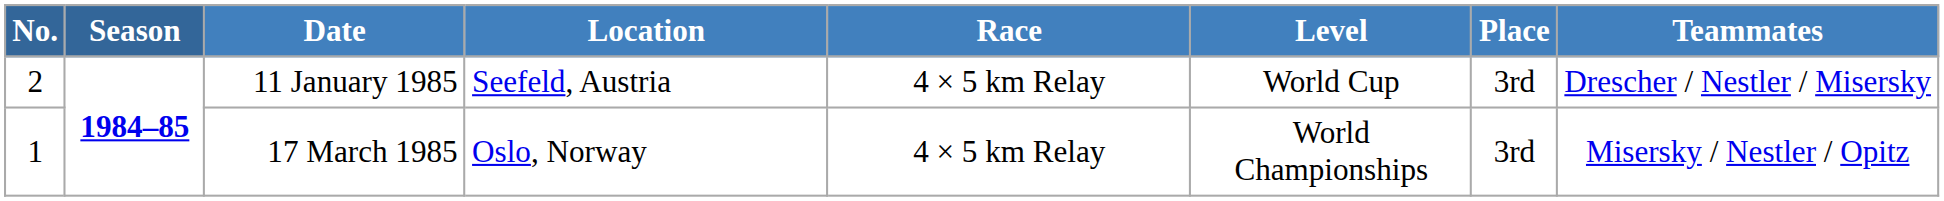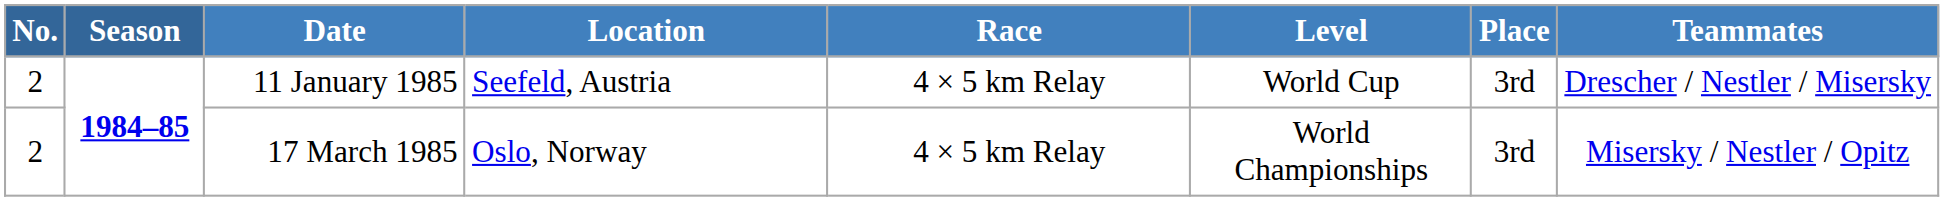(35, 151) 1 -> (35, 151) 2
